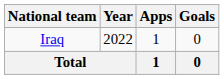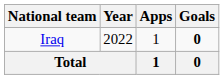(197, 39) normal -> (197, 39) bold
